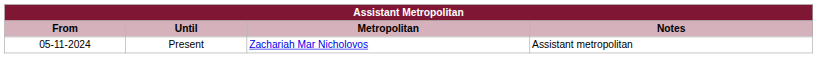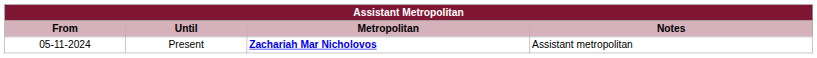(309, 45) normal -> (313, 45) bold
